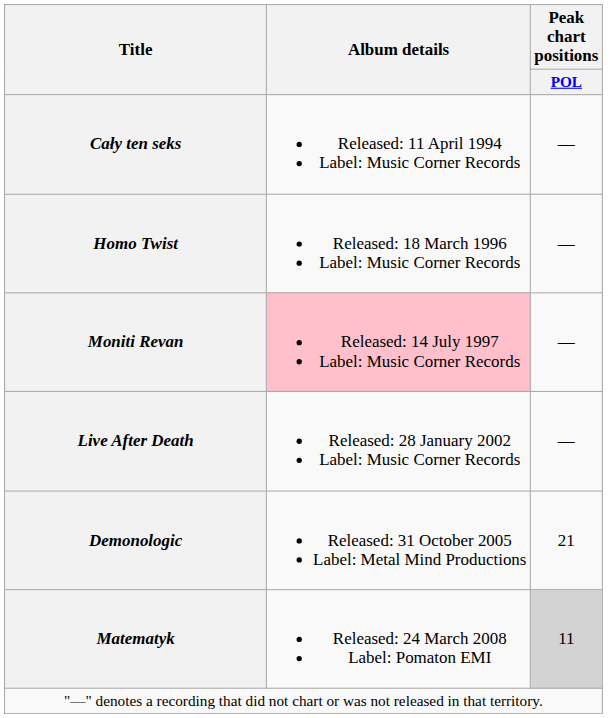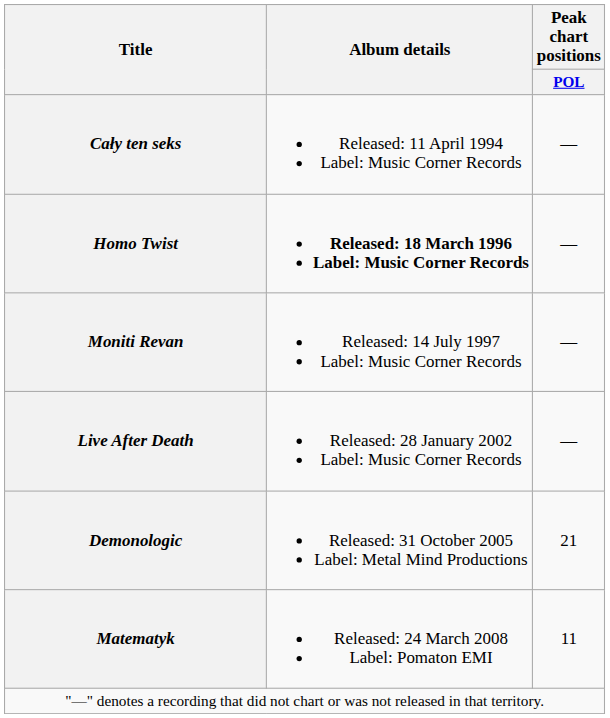(399, 253) normal -> (400, 253) bold
(399, 352) pink background -> (400, 352) no background
(566, 639) lightgrey background -> (569, 639) no background
